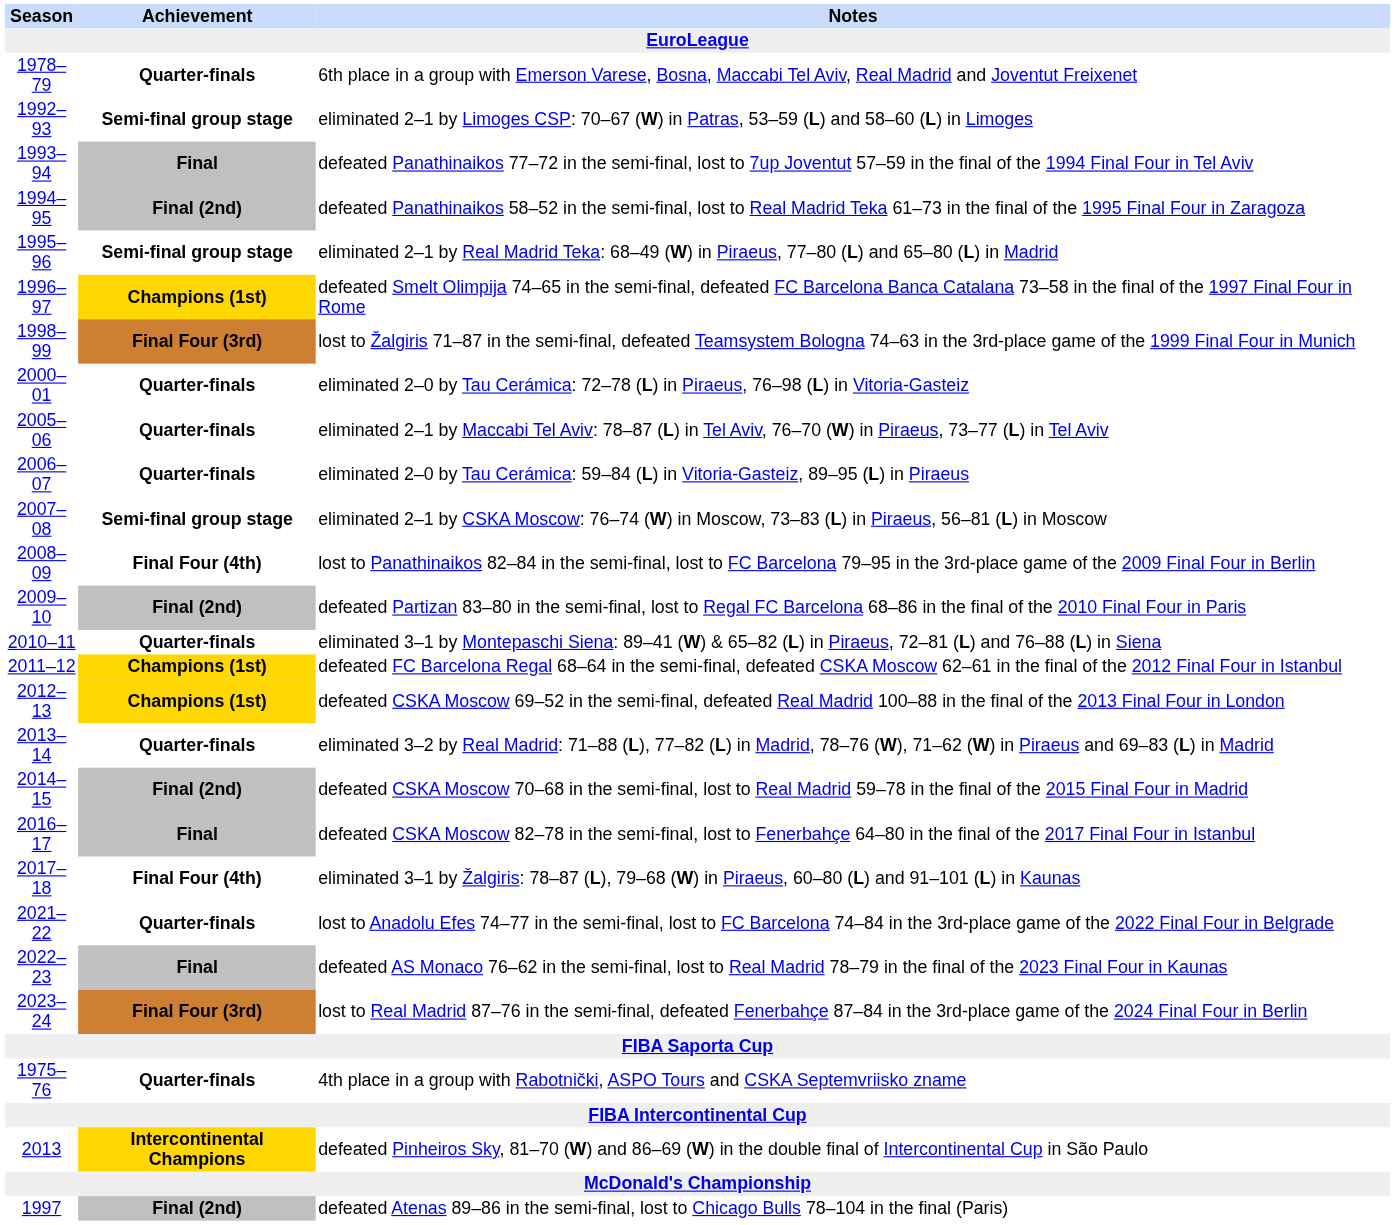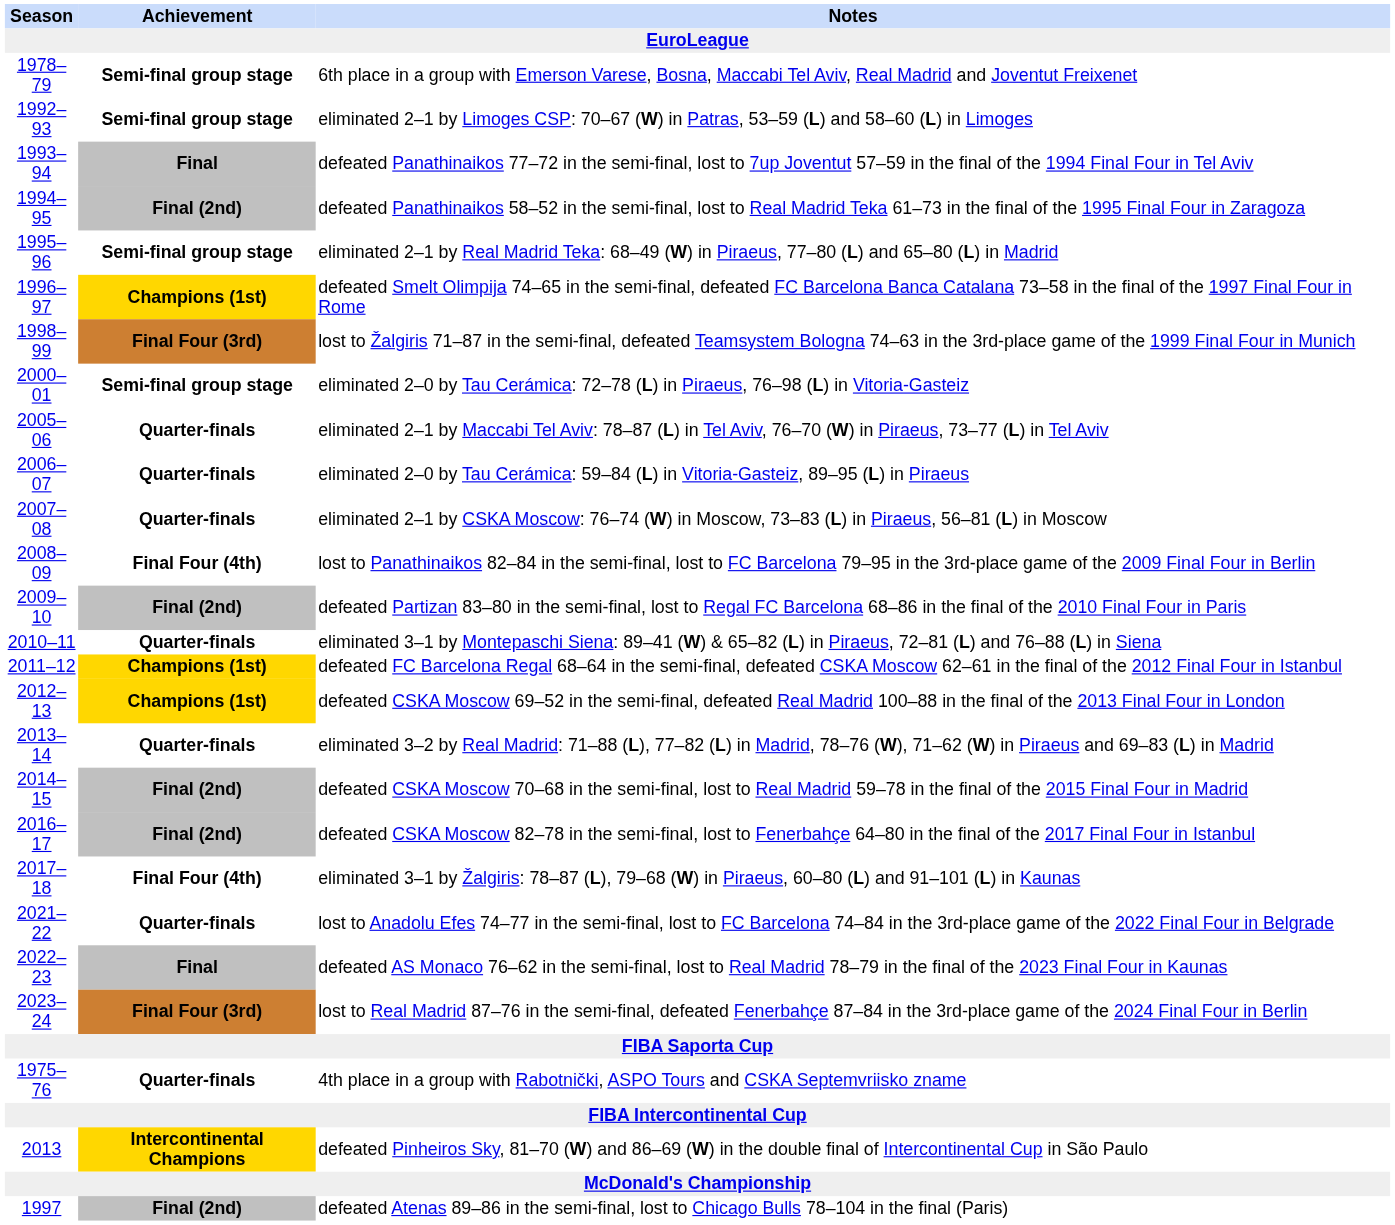(197, 74) Quarter-finals -> (197, 74) Semi-final group stage
(197, 385) Quarter-finals -> (197, 385) Semi-final group stage
(197, 518) Semi-final group stage -> (197, 518) Quarter-finals
(197, 834) Final -> (197, 834) Final (2nd)
